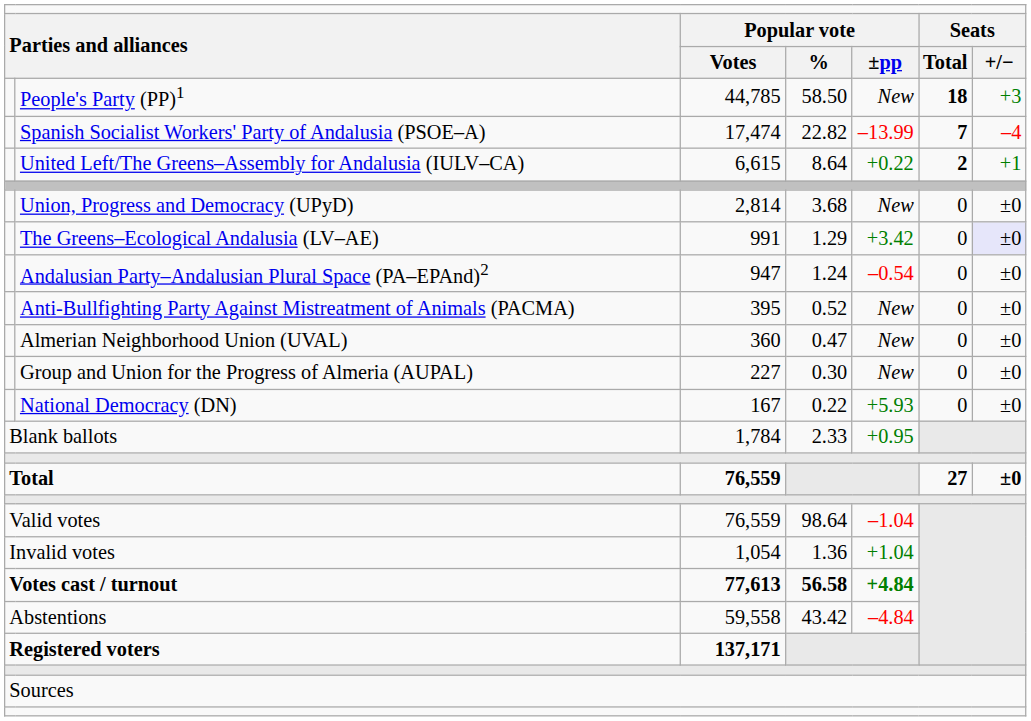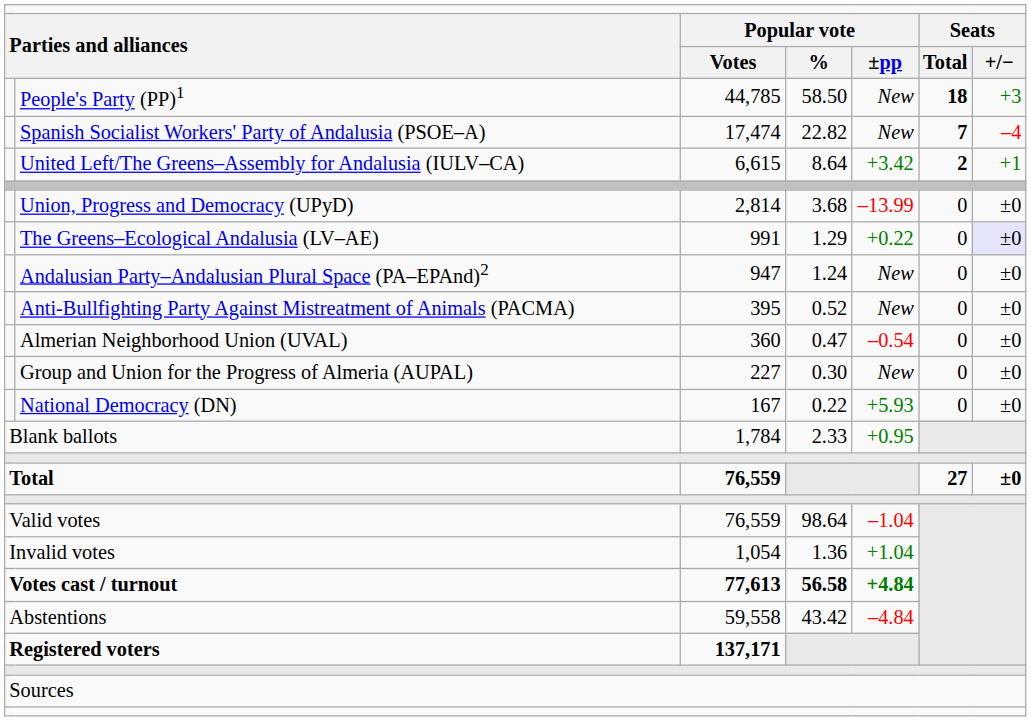(886, 132) –13.99 -> (896, 132) New
(890, 164) +0.22 -> (890, 164) +3.42
(896, 205) New -> (886, 205) –13.99
(890, 238) +3.42 -> (890, 238) +0.22
(891, 273) –0.54 -> (896, 273) New
(896, 340) New -> (891, 340) –0.54
